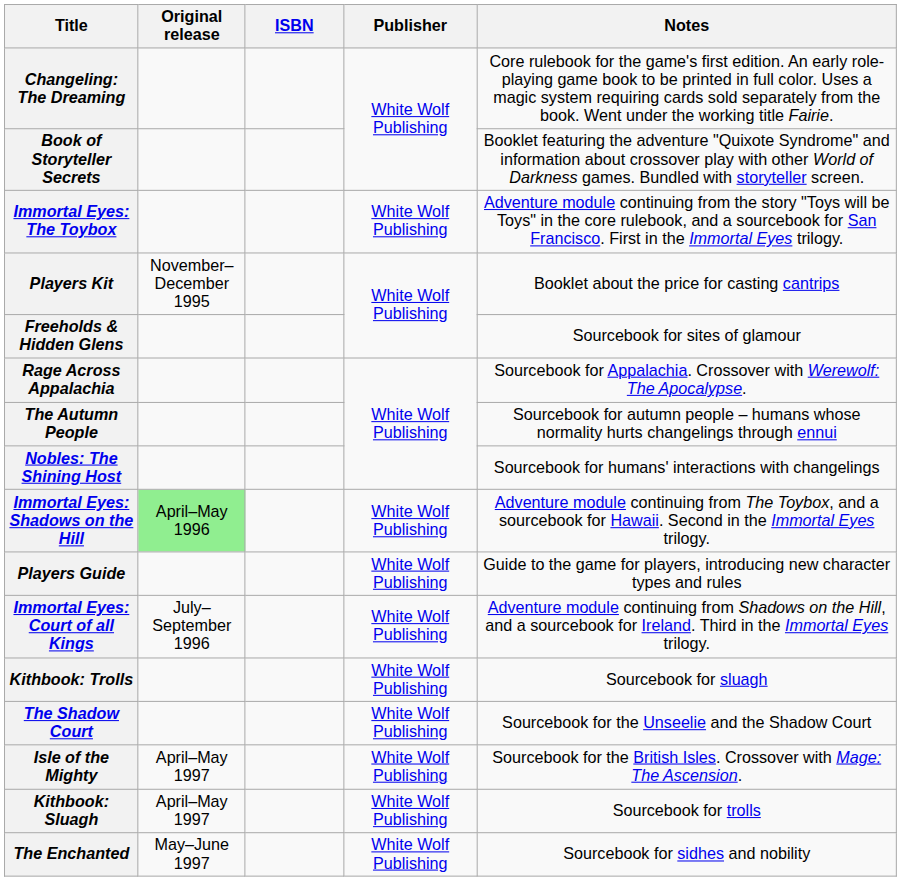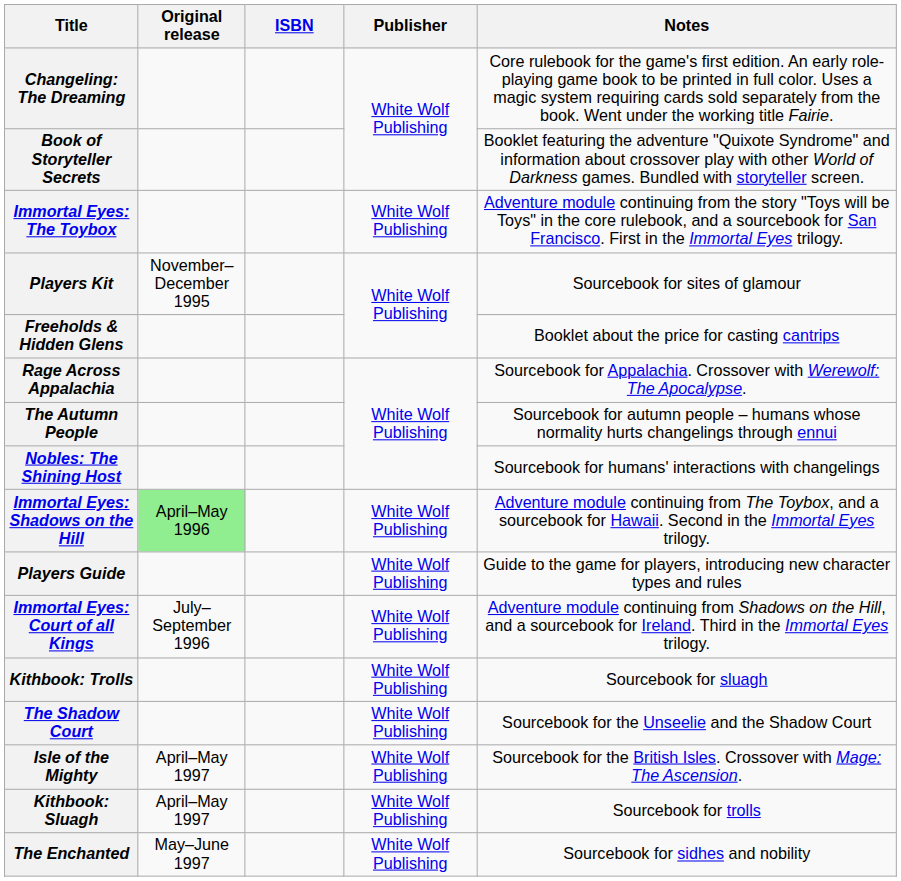(687, 283) Booklet about the price for casting cantrips -> (687, 283) Sourcebook for sites of glamour
(687, 336) Sourcebook for sites of glamour -> (687, 336) Booklet about the price for casting cantrips
